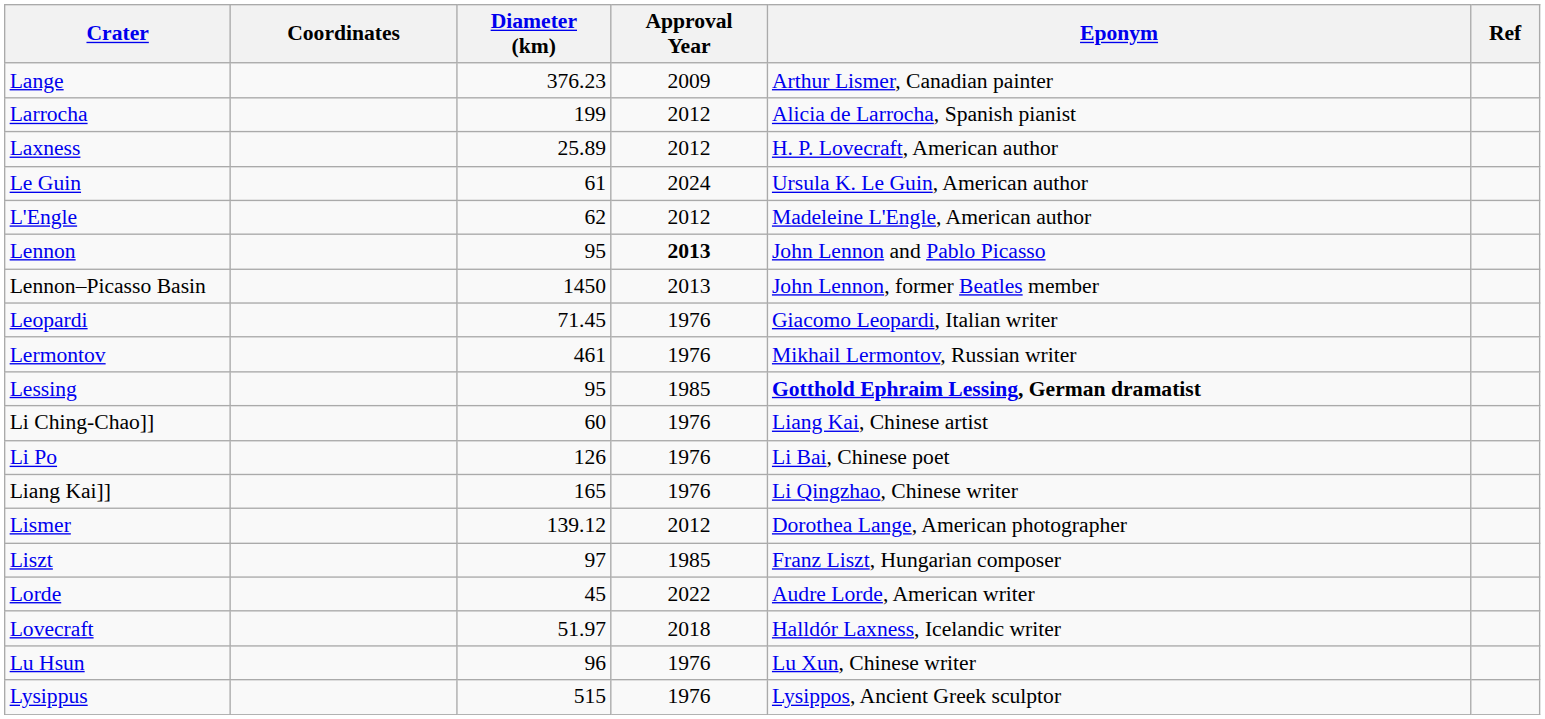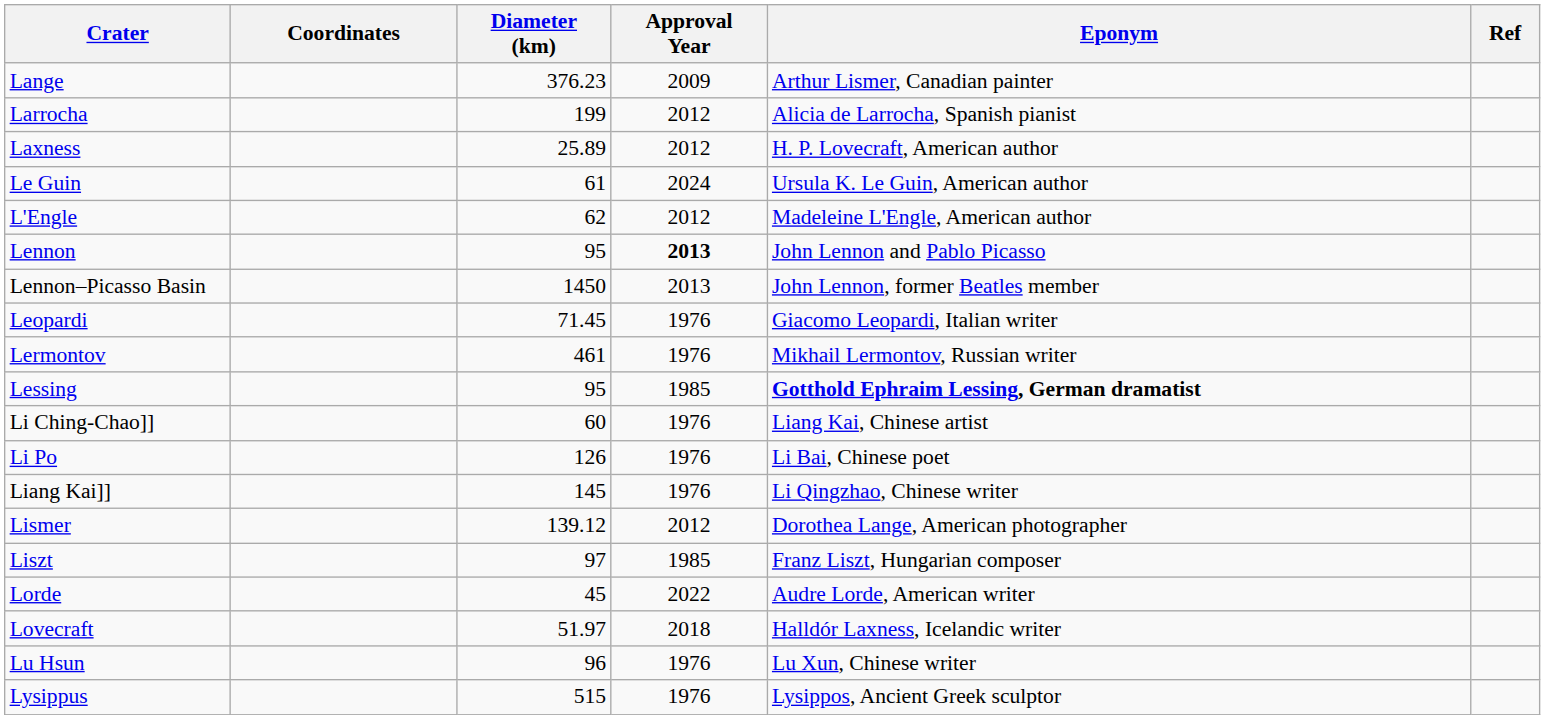(590, 491) 165 -> (590, 491) 145
